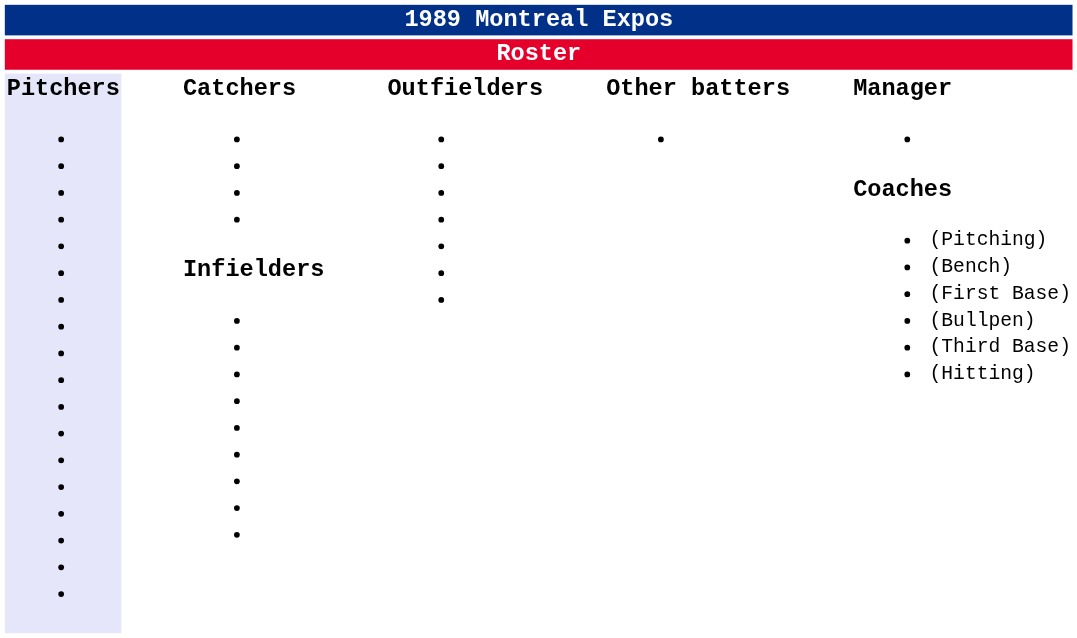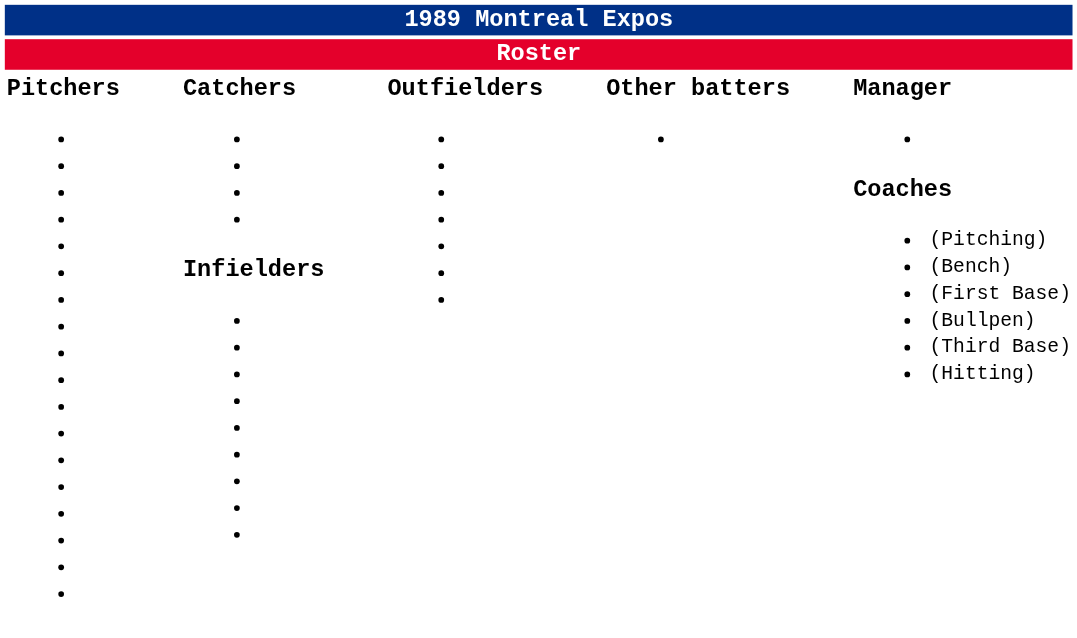(63, 341) lavender background -> (63, 341) no background
